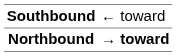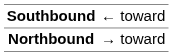(135, 39) bold -> (133, 39) normal
